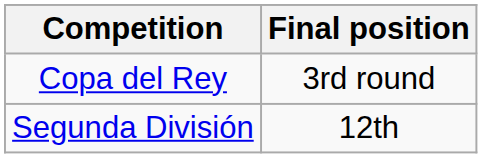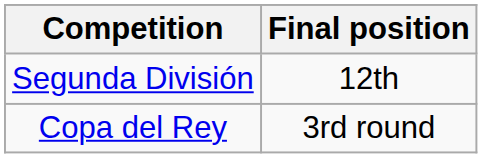rows swapped: (133, 127) <-> (133, 78)
